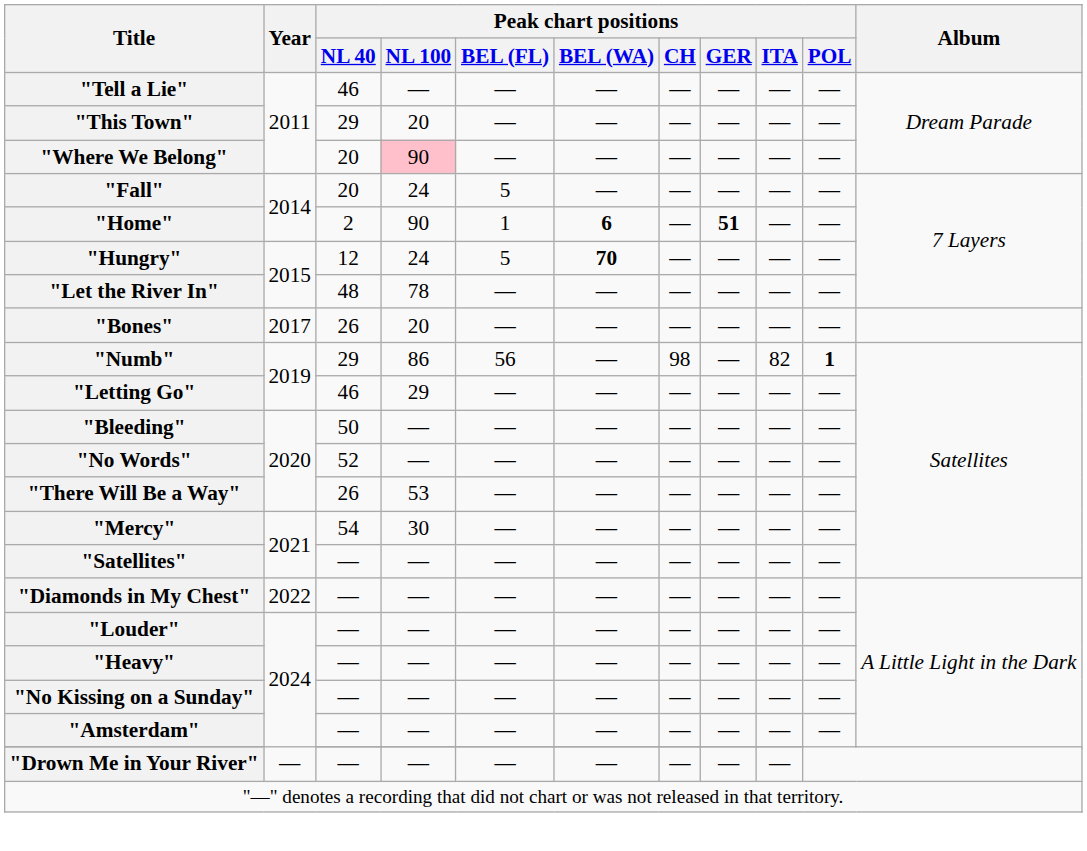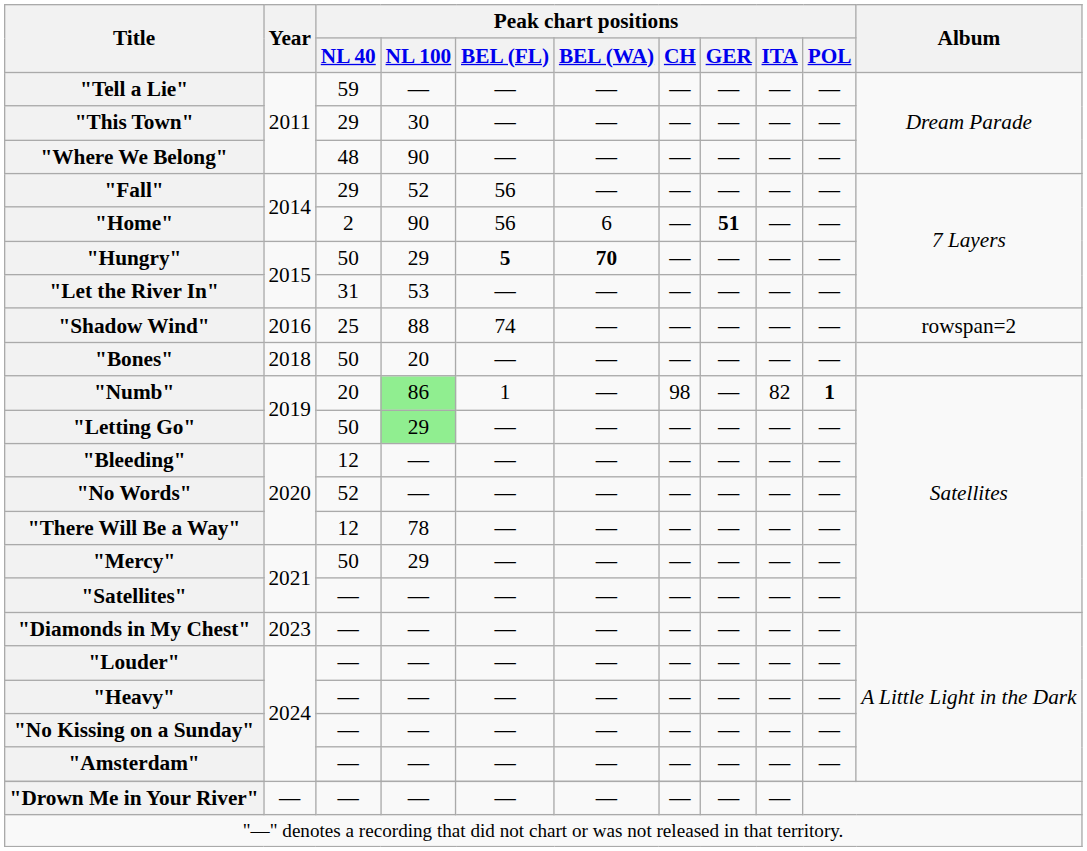(348, 88) 46 -> (348, 88) 59
(418, 122) 20 -> (418, 122) 30
(348, 156) 20 -> (348, 156) 48
(418, 156) pink background -> (418, 156) no background
(348, 190) 20 -> (348, 190) 29
(418, 190) 24 -> (418, 190) 52
(505, 190) 5 -> (505, 190) 56
(505, 223) 1 -> (505, 223) 56
(606, 223) bold -> (606, 223) normal
(348, 257) 12 -> (348, 257) 50
(418, 257) 24 -> (418, 257) 29
(505, 257) normal -> (505, 257) bold
(348, 291) 48 -> (348, 291) 31
(418, 291) 78 -> (418, 291) 53
+ row: (134, 325)
(290, 325) 2017 -> (290, 358) 2018
(348, 325) 26 -> (348, 358) 50
(348, 358) 29 -> (348, 392) 20
(418, 358) no background -> (418, 392) lightgreen background
(505, 358) 56 -> (505, 392) 1
(348, 392) 46 -> (348, 426) 50
(418, 392) no background -> (418, 426) lightgreen background
(348, 426) 50 -> (348, 460) 12
(348, 493) 26 -> (348, 527) 12
(418, 493) 53 -> (418, 527) 78
(348, 527) 54 -> (348, 561) 50
(418, 527) 30 -> (418, 561) 29
(290, 595) 2022 -> (290, 628) 2023
